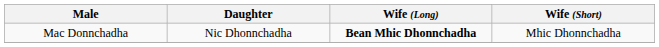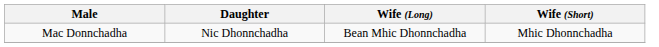(411, 33) bold -> (405, 33) normal
